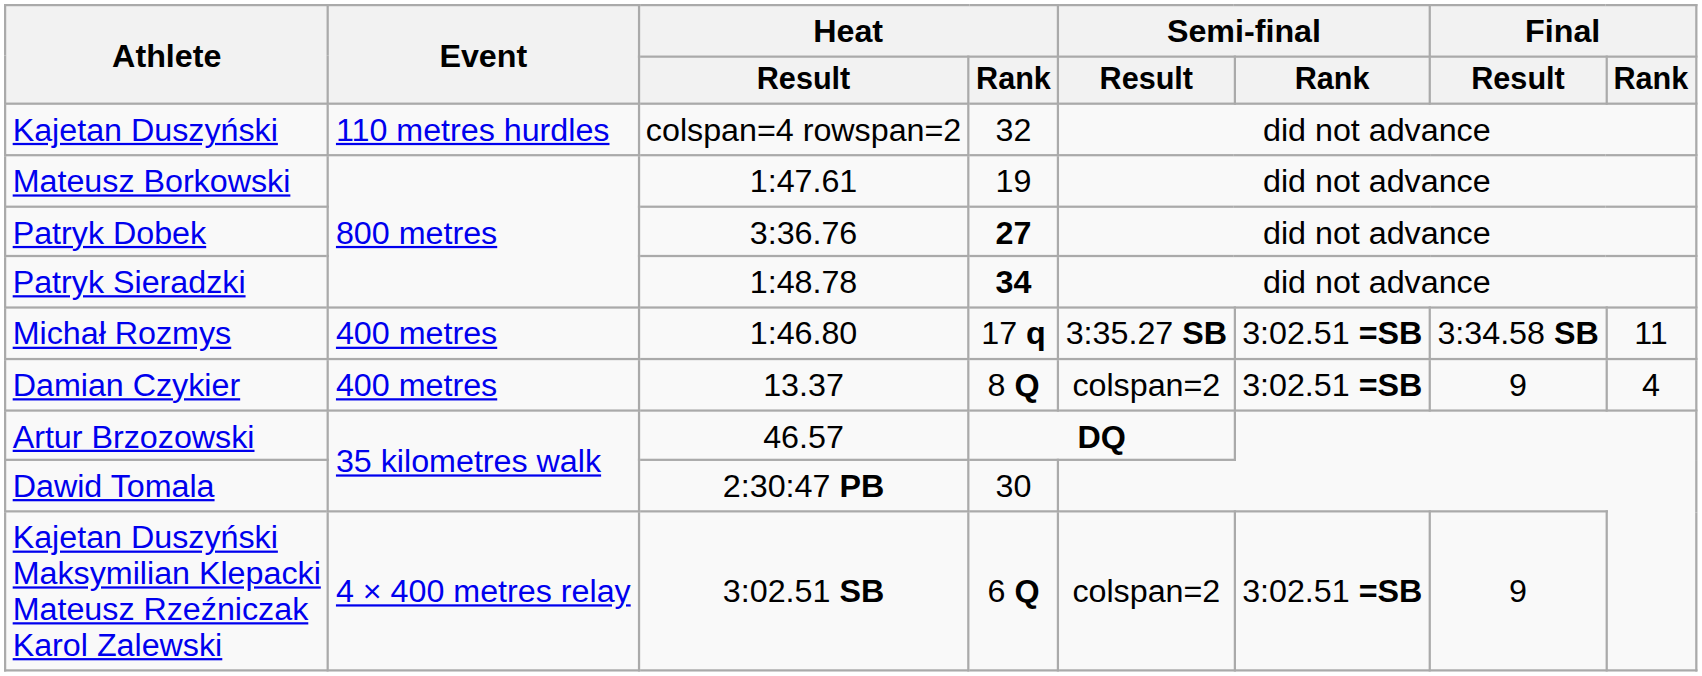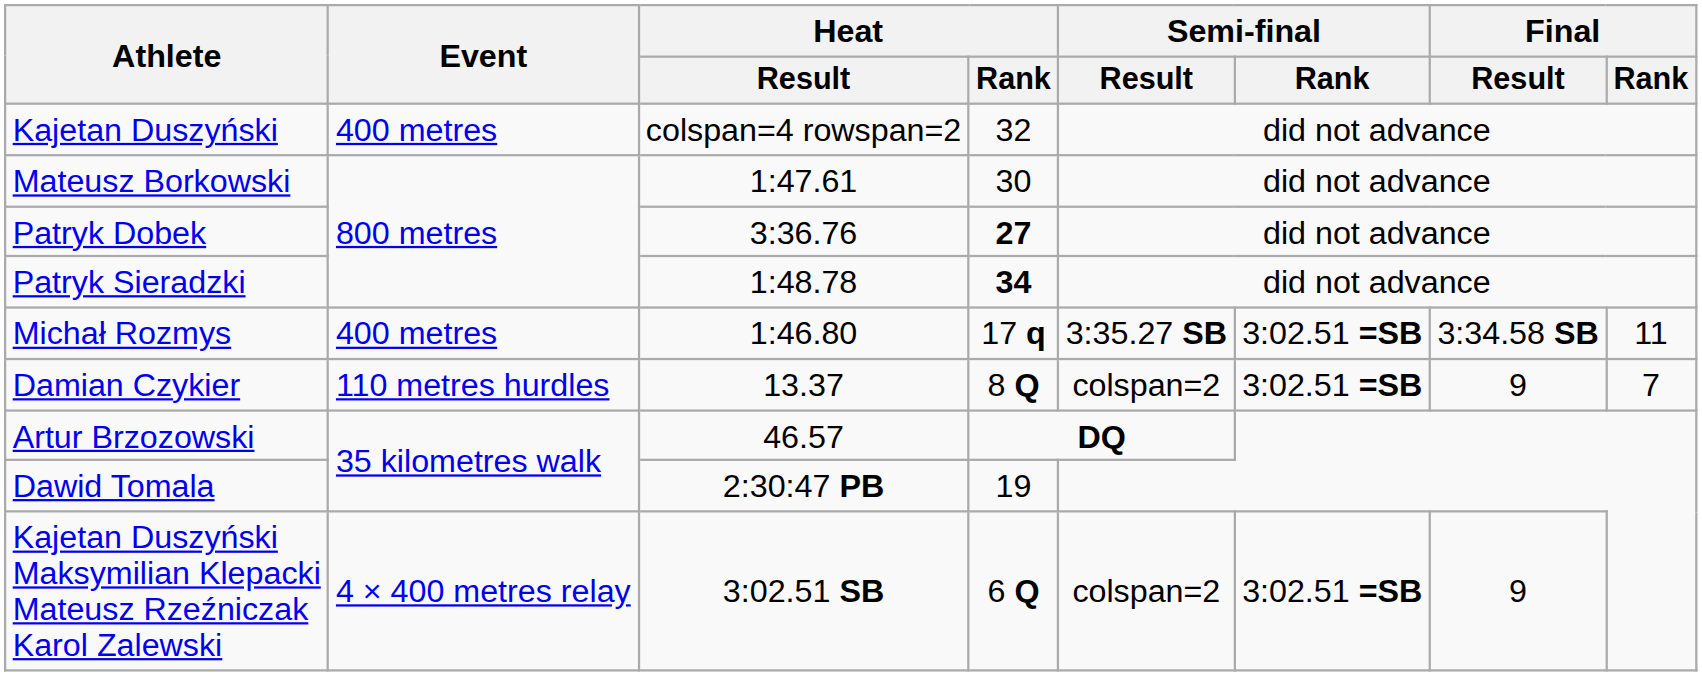(473, 130) 110 metres hurdles -> (417, 130) 400 metres
(1013, 181) 19 -> (1013, 181) 30
(417, 385) 400 metres -> (473, 385) 110 metres hurdles
(1651, 385) 4 -> (1651, 385) 7
(1013, 487) 30 -> (1013, 487) 19
